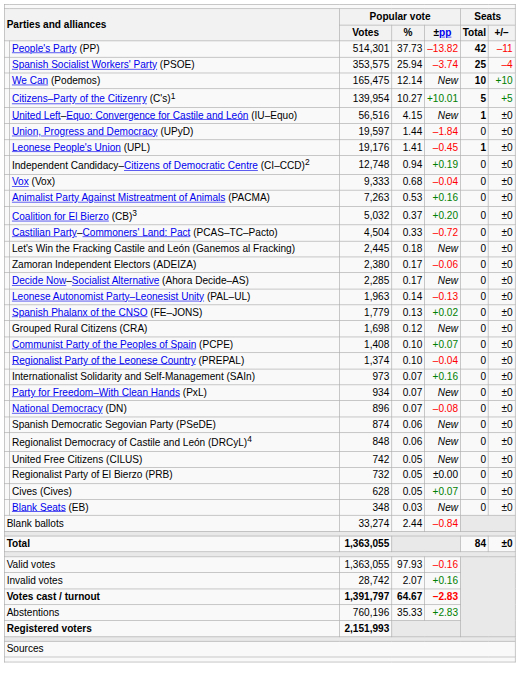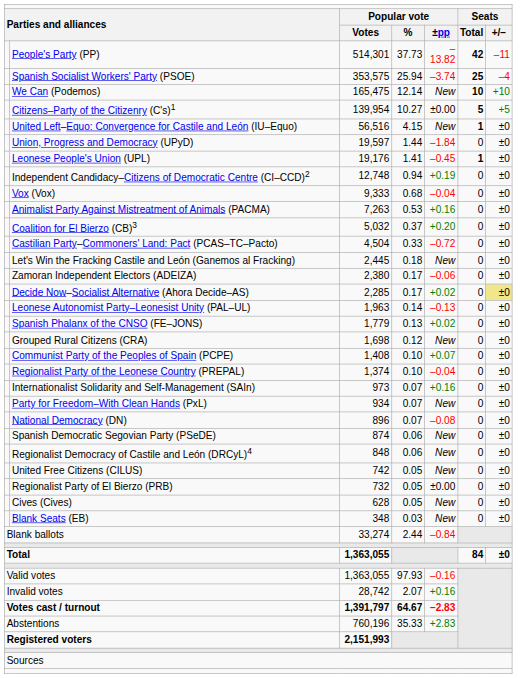(442, 98) +10.01 -> (443, 109) ±0.00
(448, 281) New -> (443, 292) +0.02
(507, 281) no background -> (504, 292) khaki background
(445, 491) +0.07 -> (445, 502) New
